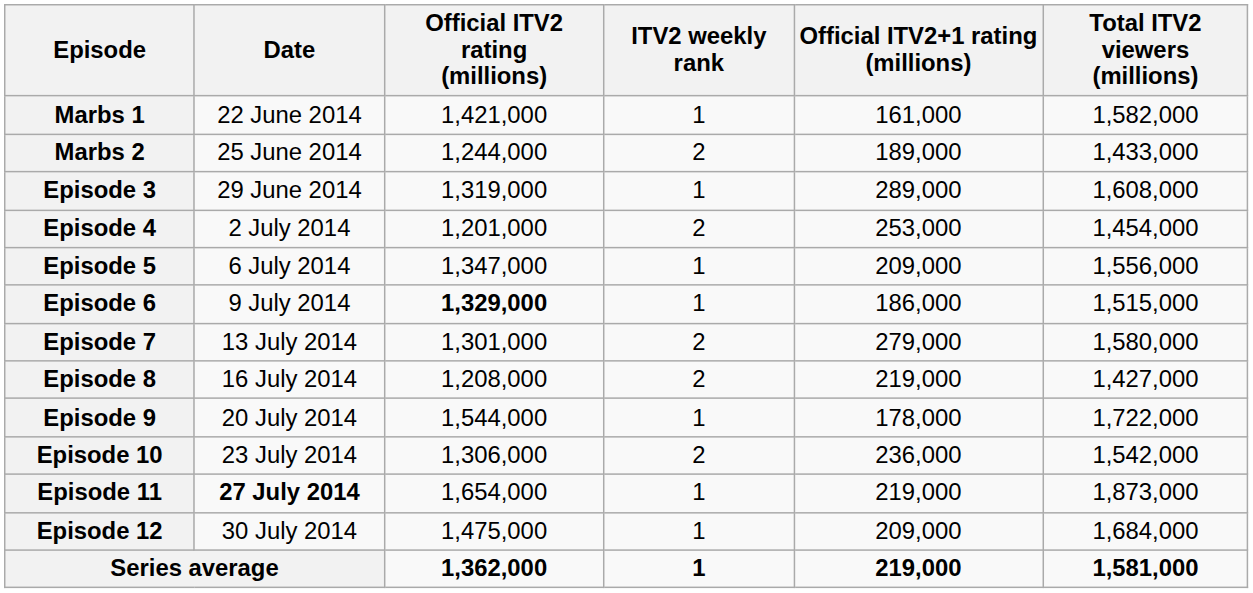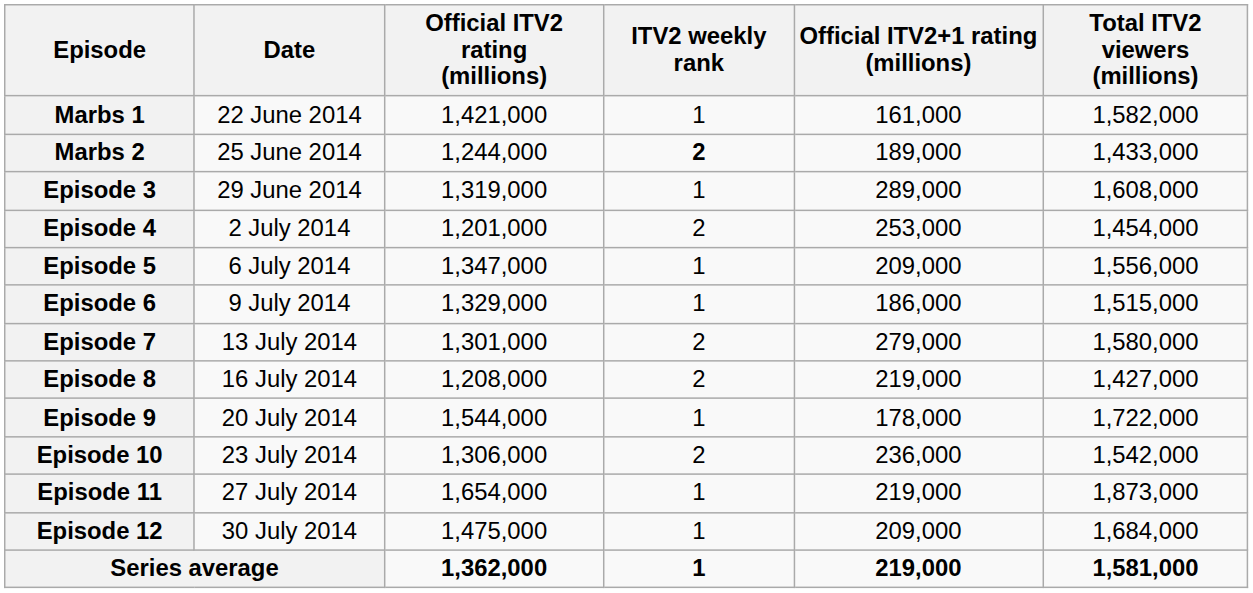(699, 152) normal -> (699, 152) bold
(494, 303) bold -> (494, 303) normal
(289, 492) bold -> (289, 492) normal
